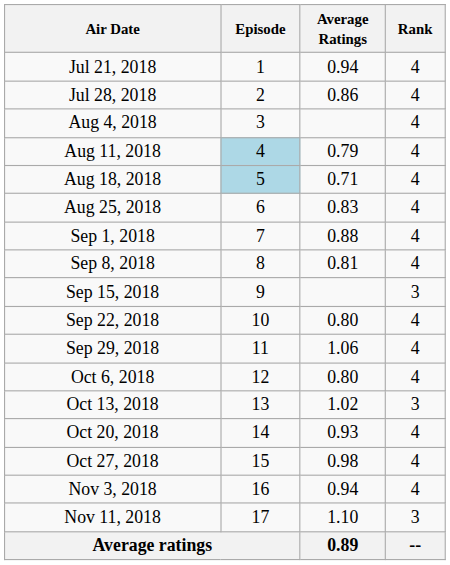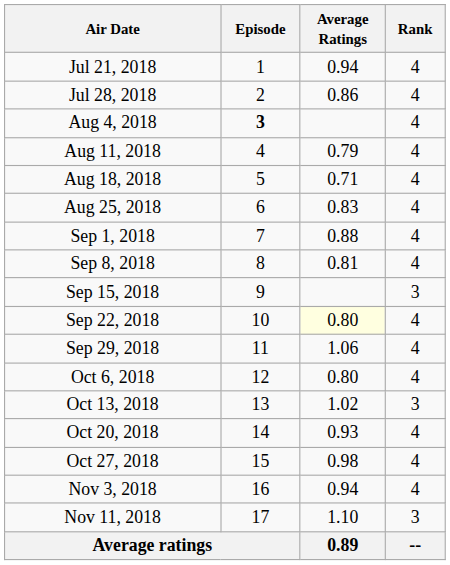(260, 123) normal -> (260, 123) bold
(260, 151) lightblue background -> (260, 151) no background
(260, 179) lightblue background -> (260, 179) no background
(343, 320) no background -> (343, 320) lightyellow background
